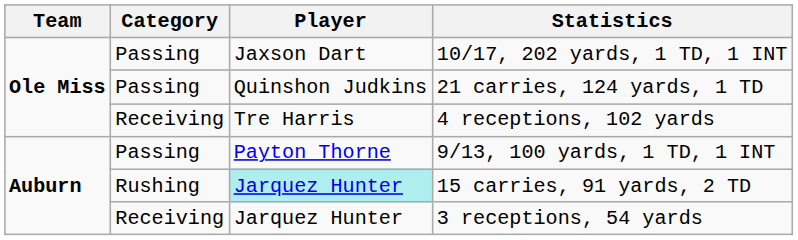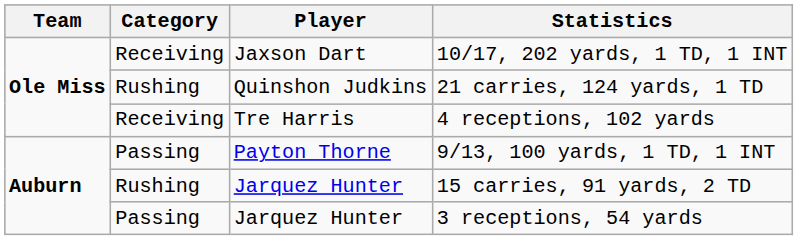(158, 54) Passing -> (170, 54) Receiving
(158, 87) Passing -> (158, 87) Rushing
(318, 186) paleturquoise background -> (318, 186) no background
(170, 218) Receiving -> (158, 218) Passing
